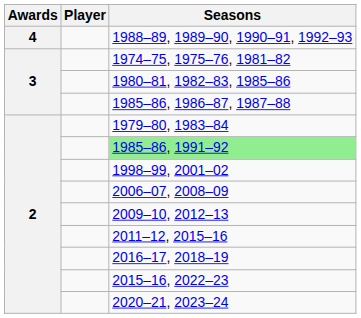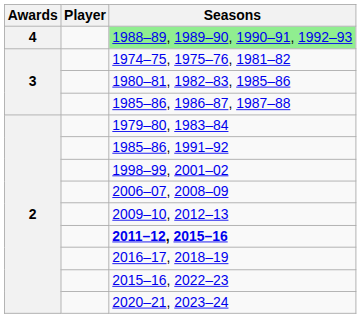(232, 37) no background -> (232, 37) lightgreen background
(170, 147) lightgreen background -> (170, 147) no background
(170, 236) normal -> (170, 236) bold
